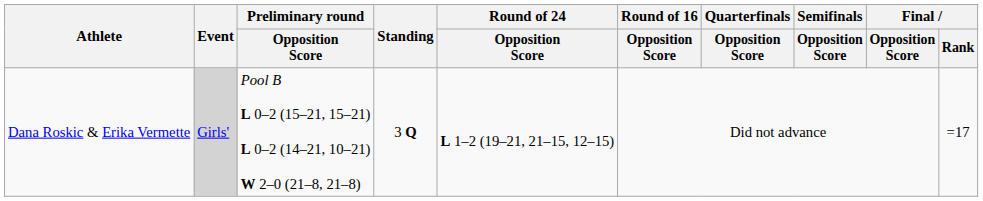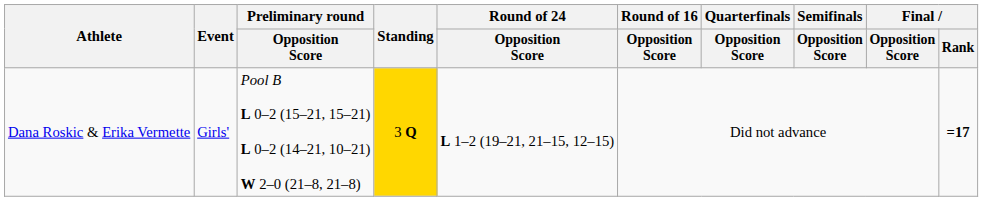(213, 132) lightgrey background -> (213, 132) no background
(405, 132) no background -> (405, 132) gold background
(958, 132) normal -> (958, 132) bold
